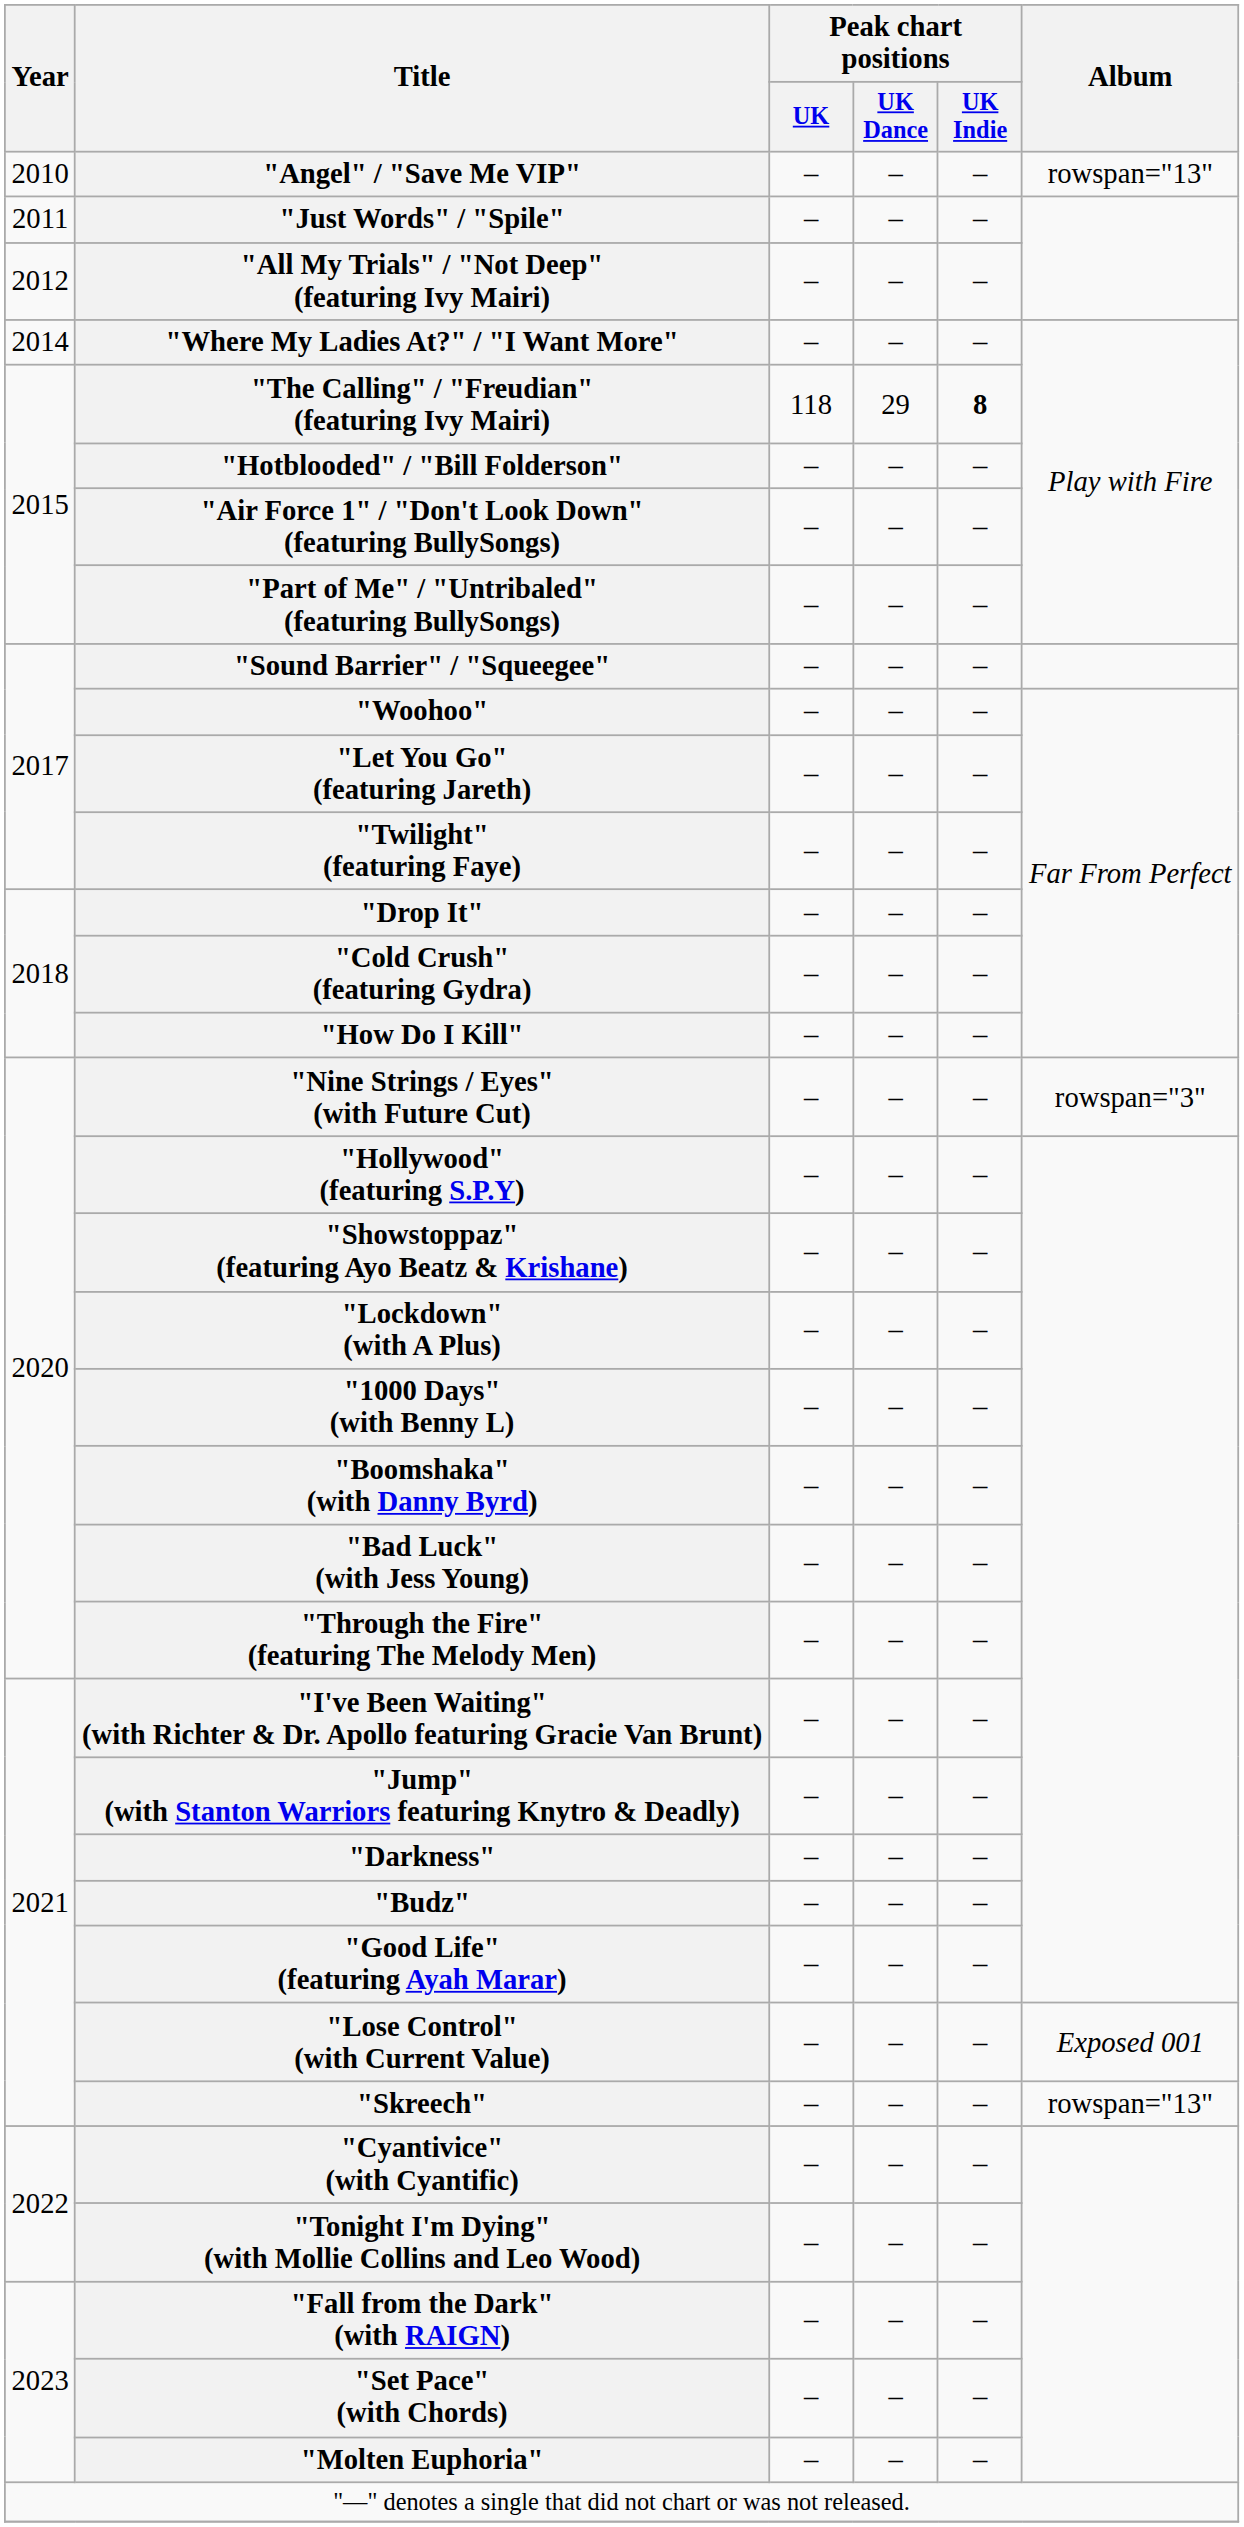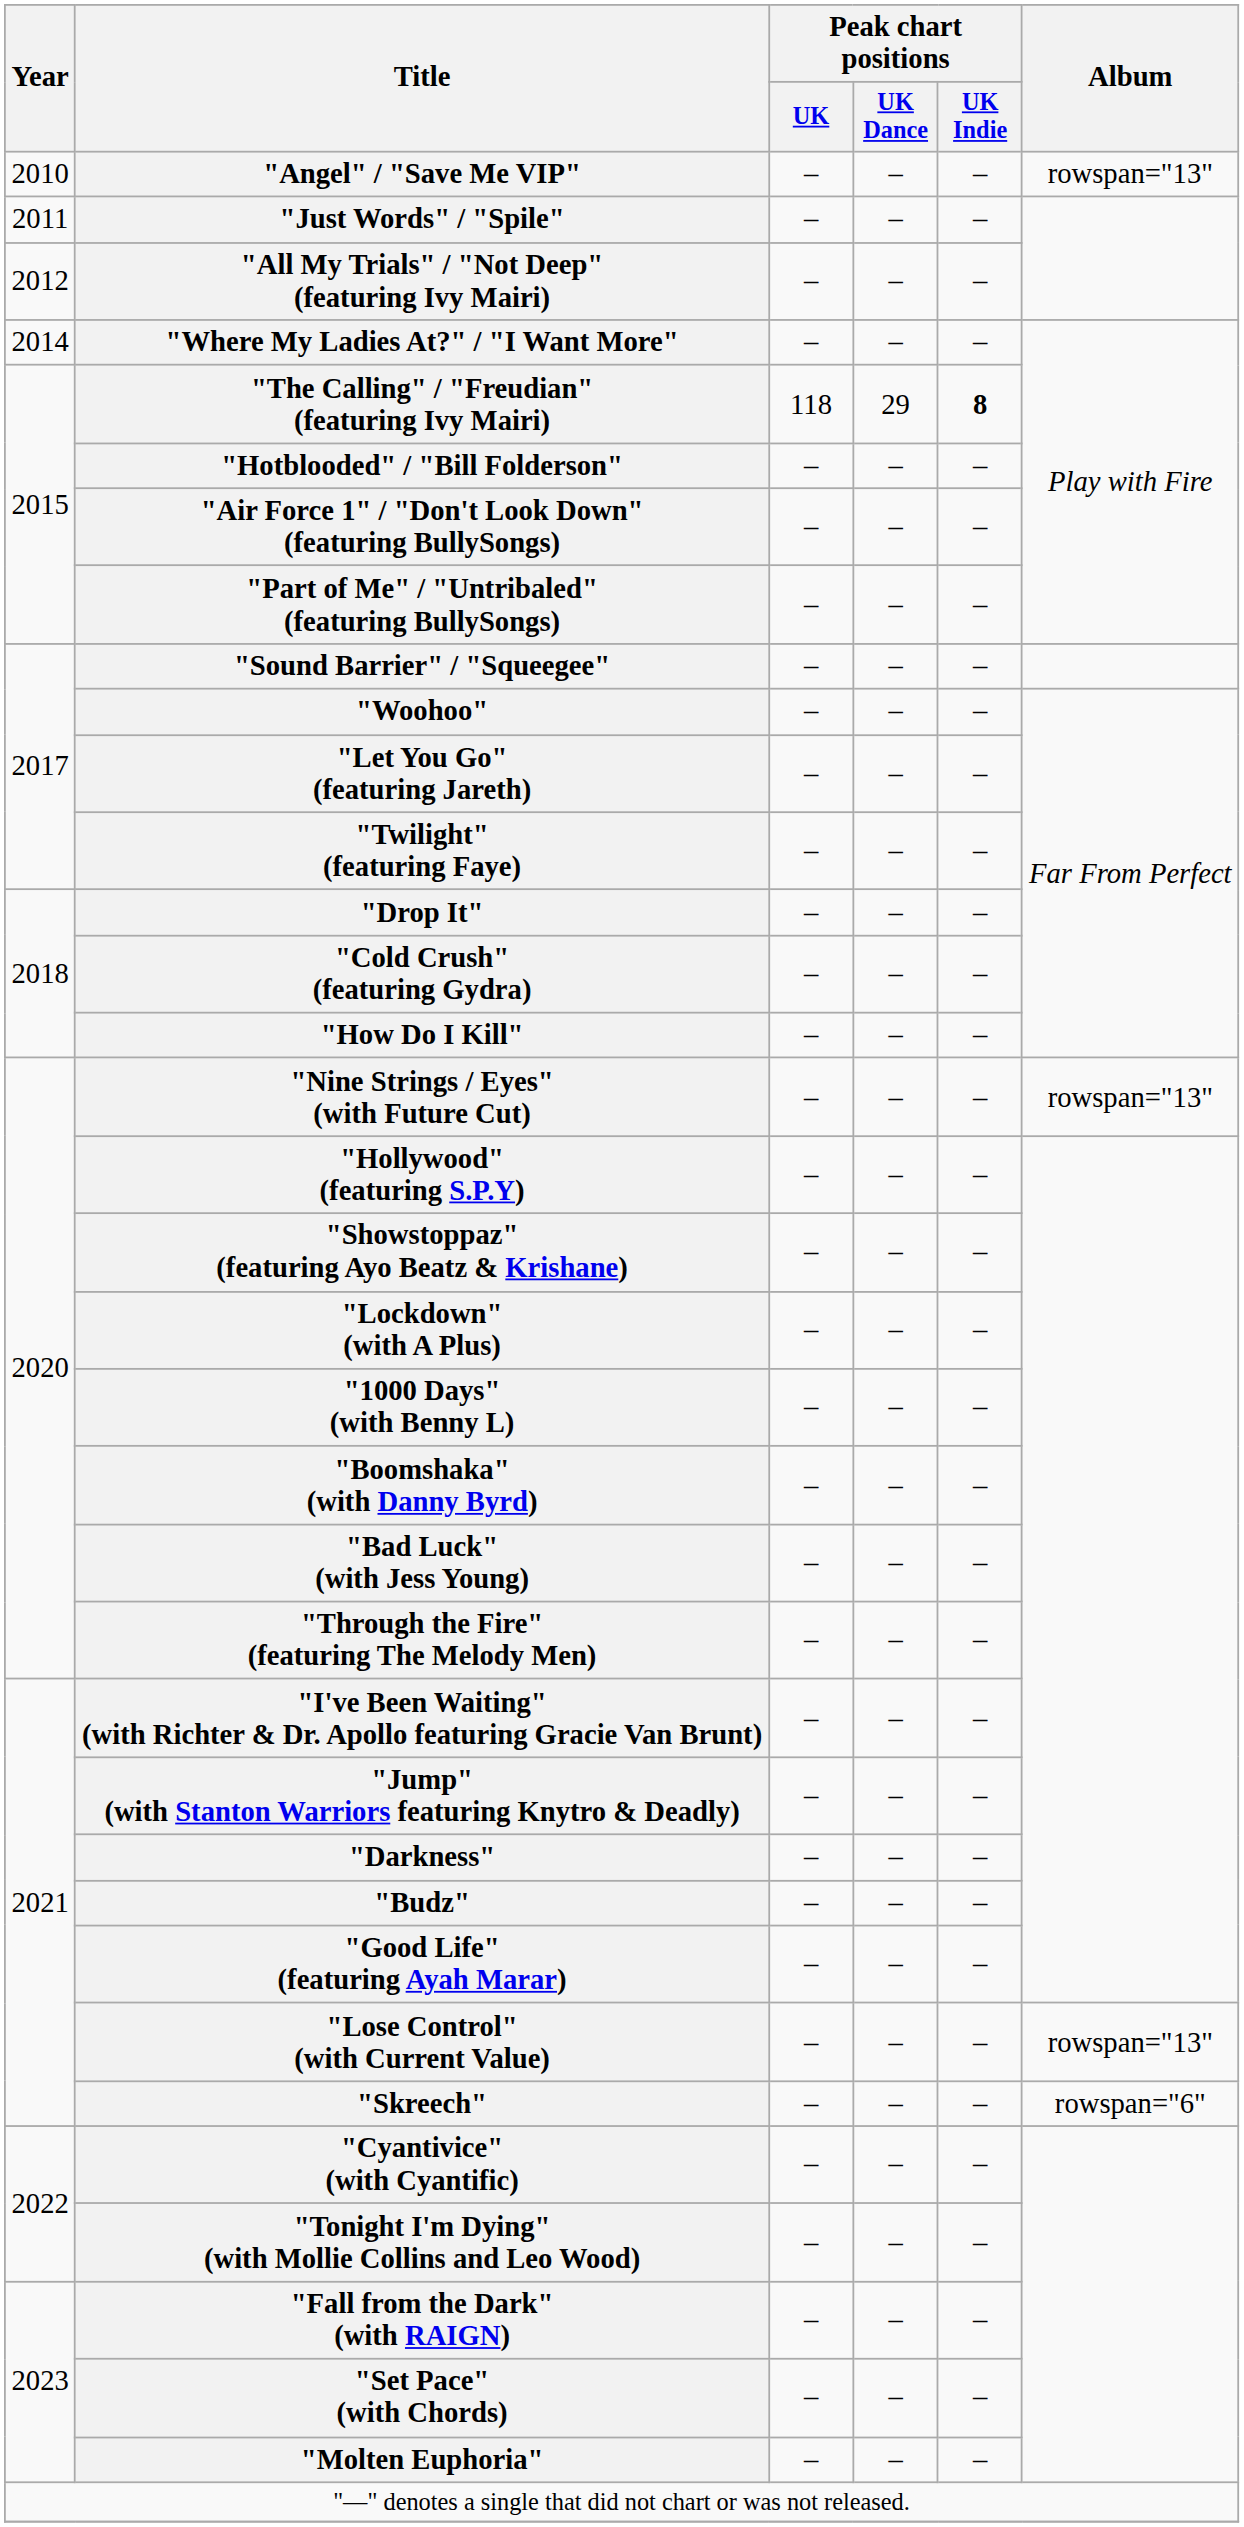(1130, 1096) rowspan="3" -> (1130, 1096) rowspan="13"
(1130, 2041) Exposed 001 -> (1130, 2041) rowspan="13"
(1130, 2103) rowspan="13" -> (1130, 2103) rowspan="6"
